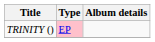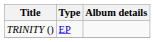(65, 29) pink background -> (65, 29) no background
